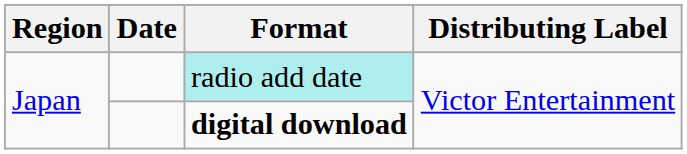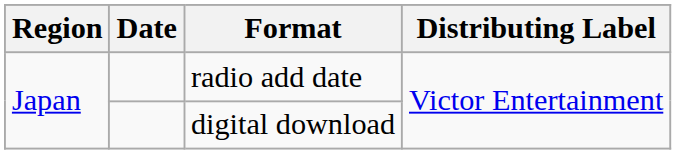(277, 76) paleturquoise background -> (277, 76) no background
(299, 124) bold -> (293, 124) normal
